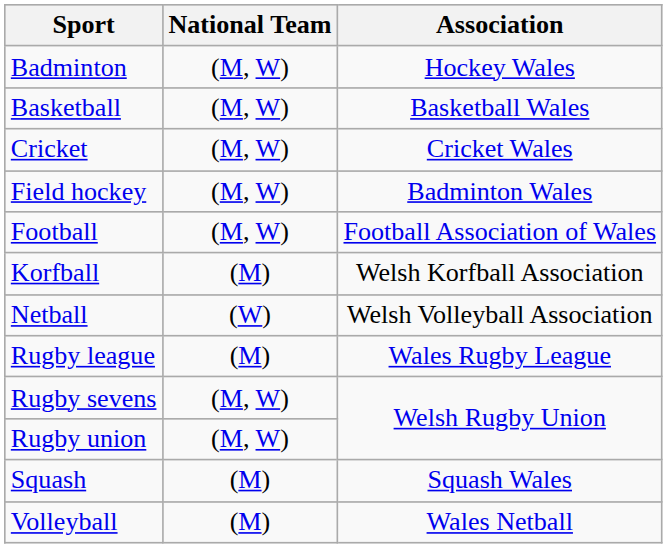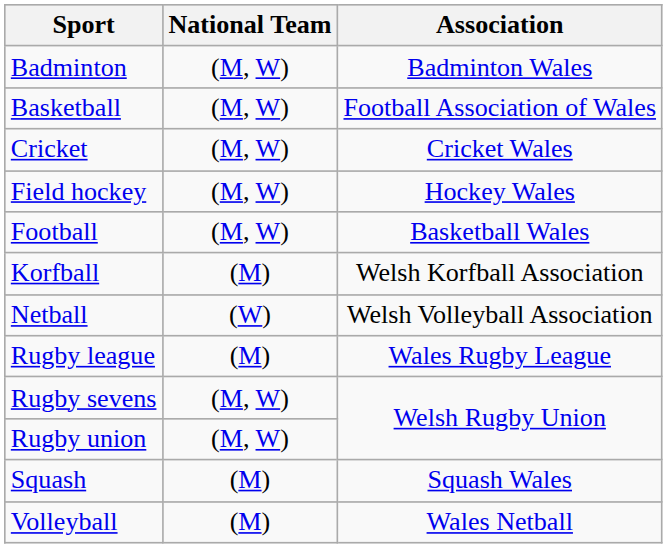(500, 66) Hockey Wales -> (500, 66) Badminton Wales
(500, 107) Basketball Wales -> (500, 107) Football Association of Wales
(500, 190) Badminton Wales -> (500, 190) Hockey Wales
(500, 231) Football Association of Wales -> (500, 231) Basketball Wales
